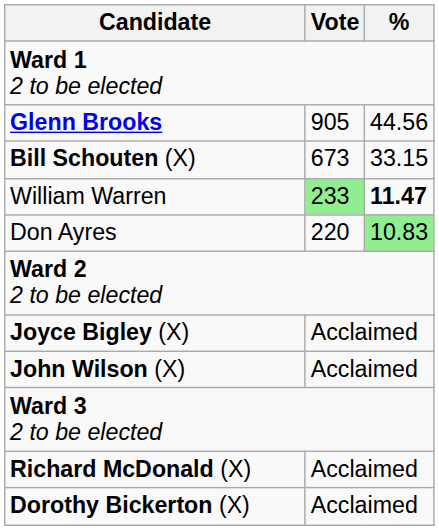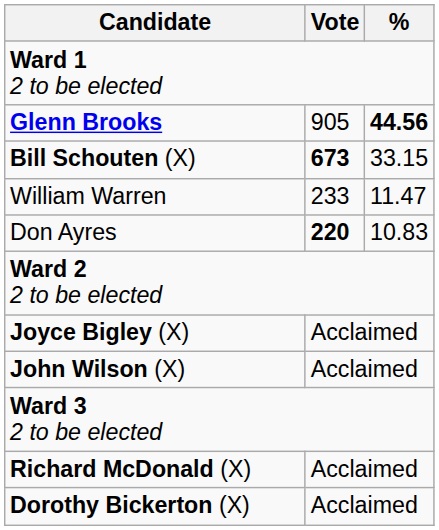(399, 122) normal -> (399, 122) bold
(330, 159) normal -> (330, 159) bold
(330, 196) lightgreen background -> (330, 196) no background
(398, 196) bold -> (398, 196) normal
(330, 232) normal -> (330, 232) bold
(399, 232) lightgreen background -> (399, 232) no background
